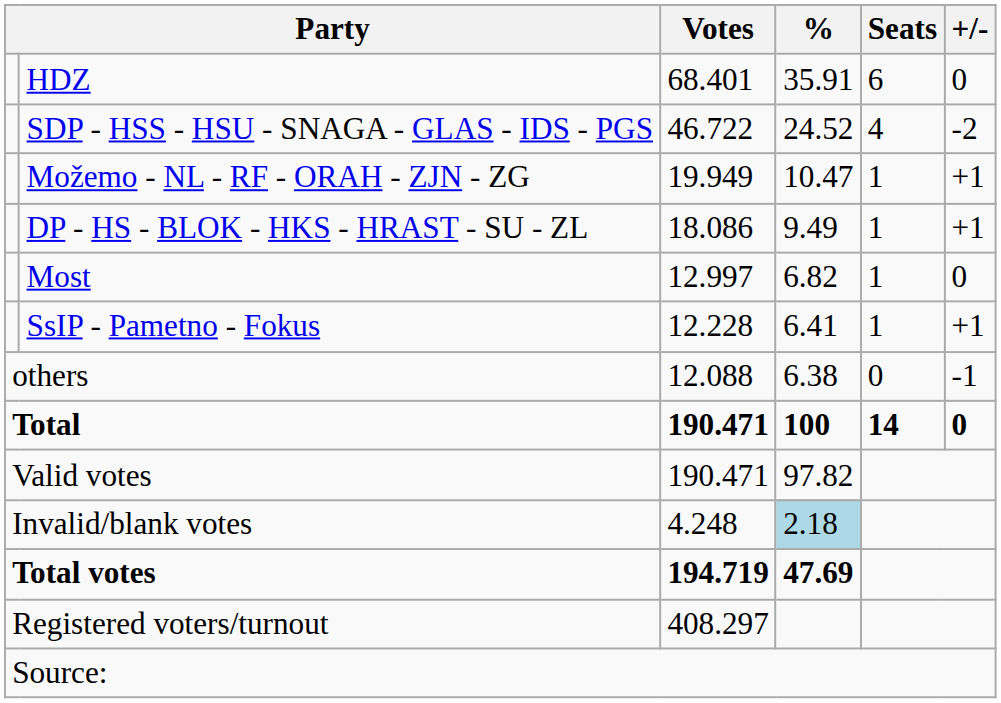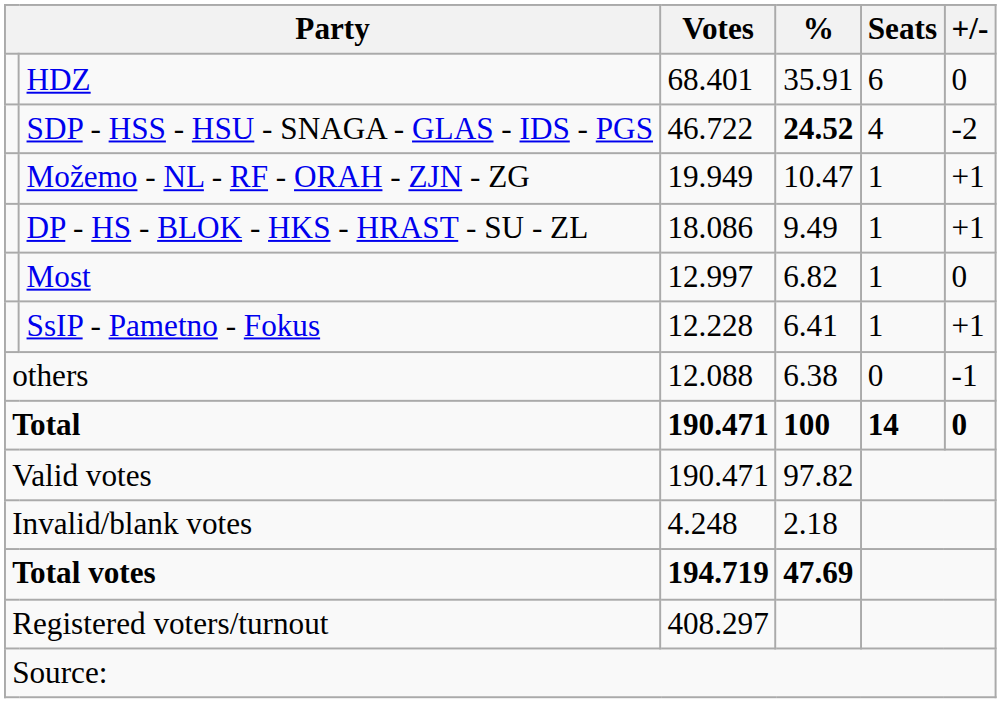(818, 128) normal -> (818, 128) bold
(810, 524) lightblue background -> (810, 524) no background
